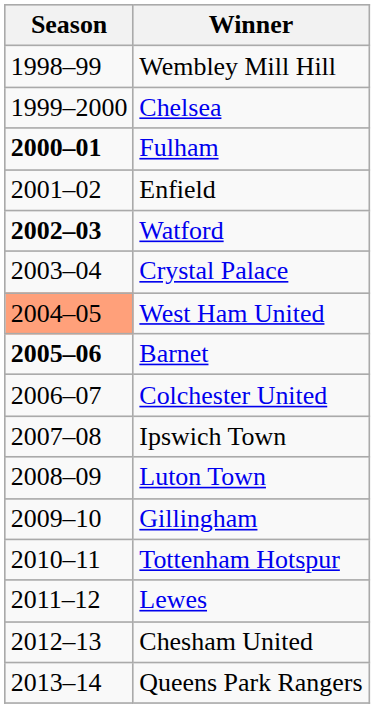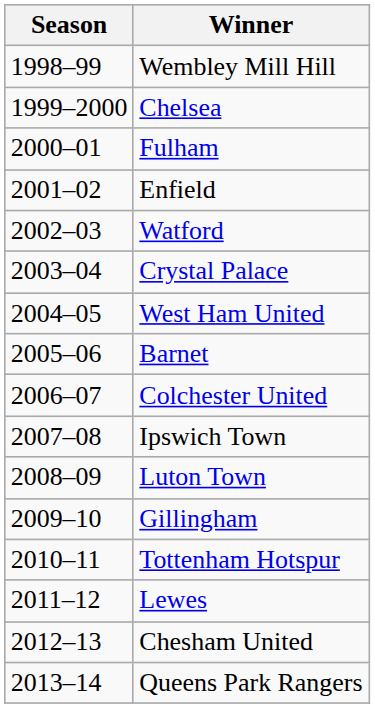(56, 148) bold -> (56, 148) normal
(56, 230) bold -> (56, 230) normal
(56, 312) lightsalmon background -> (56, 312) no background
(56, 353) bold -> (56, 353) normal
